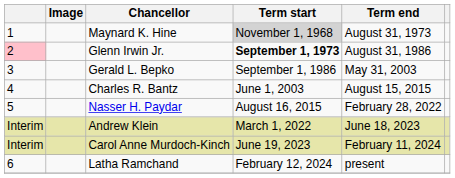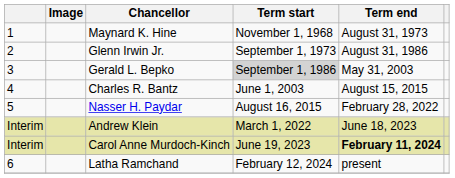(284, 32) lightgrey background -> (284, 32) no background
(10, 51) pink background -> (10, 51) no background
(287, 51) bold -> (286, 51) normal
(286, 70) no background -> (286, 70) lightgrey background
(393, 145) normal -> (391, 145) bold
